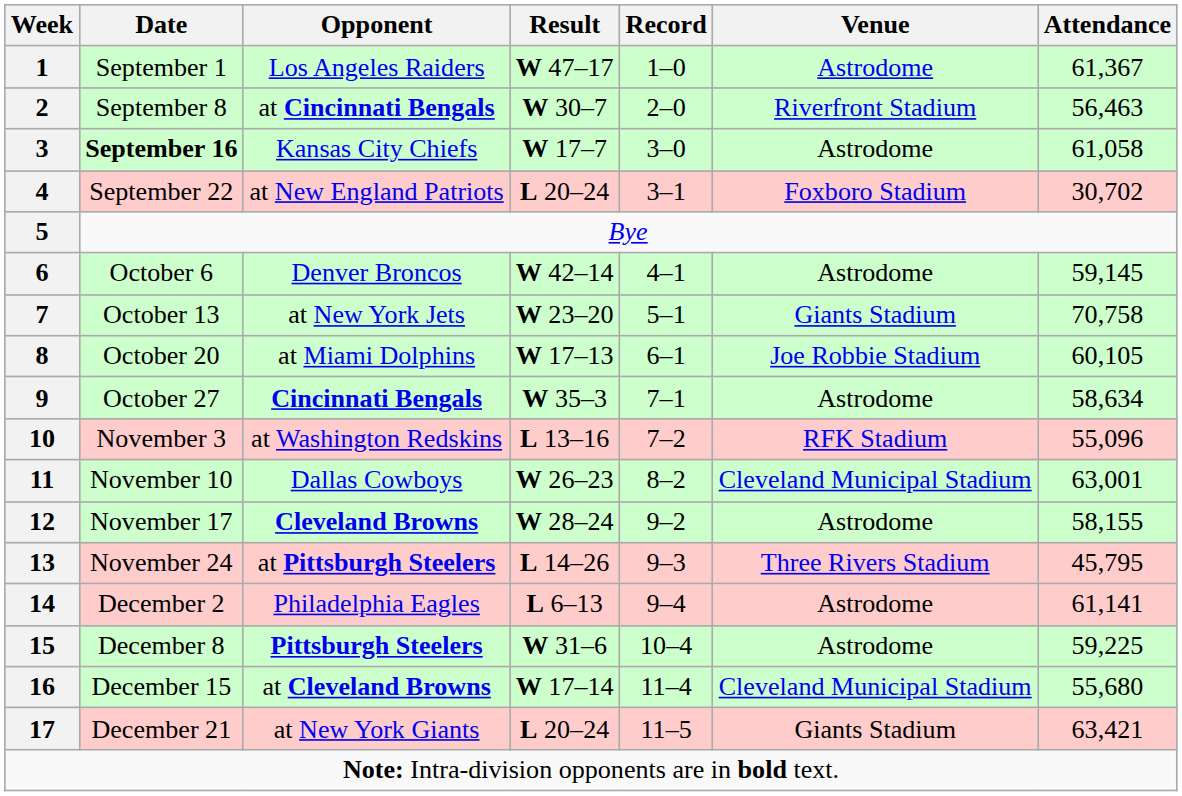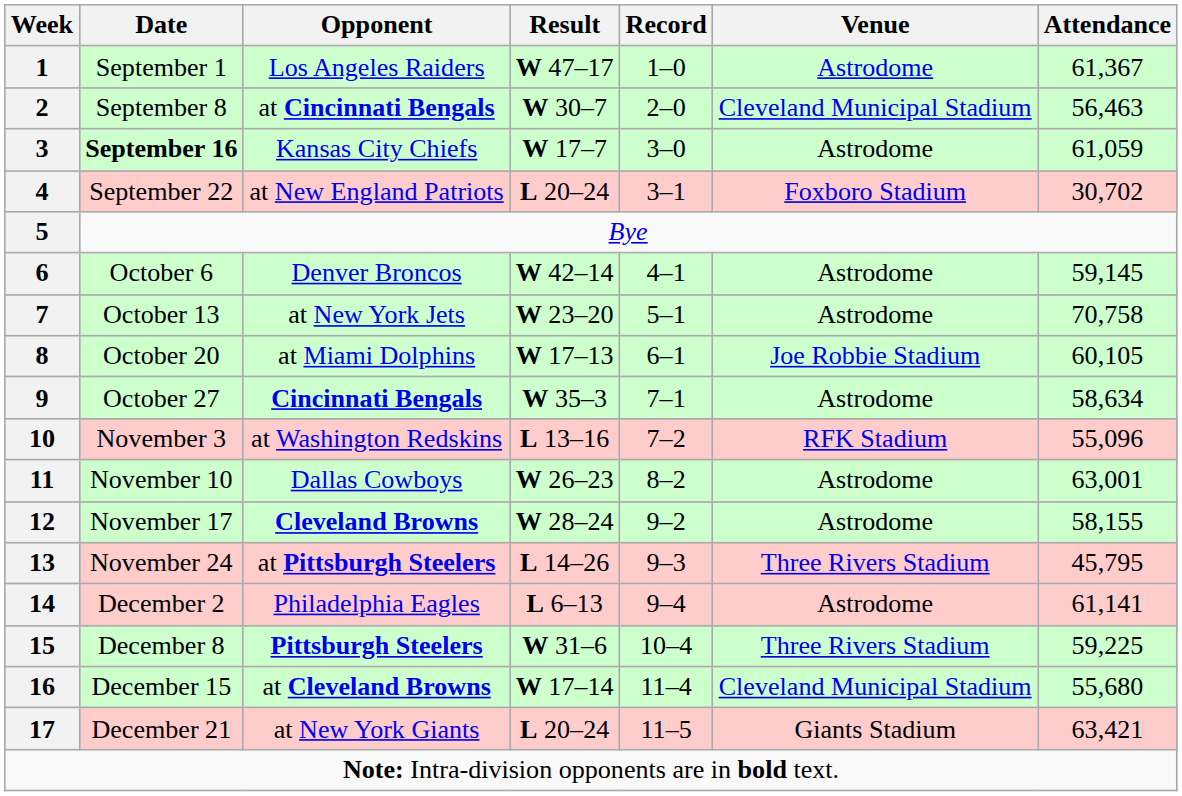(875, 107) Riverfront Stadium -> (875, 107) Cleveland Municipal Stadium
(1107, 149) 61,058 -> (1107, 149) 61,059
(875, 314) Giants Stadium -> (875, 314) Astrodome
(875, 480) Cleveland Municipal Stadium -> (875, 480) Astrodome
(875, 645) Astrodome -> (875, 645) Three Rivers Stadium
